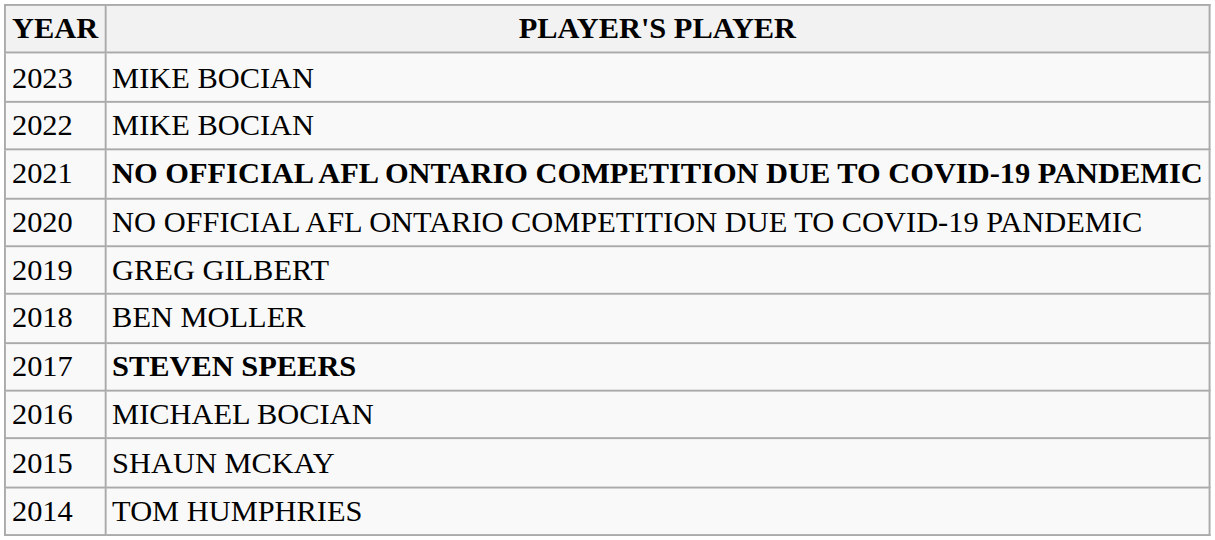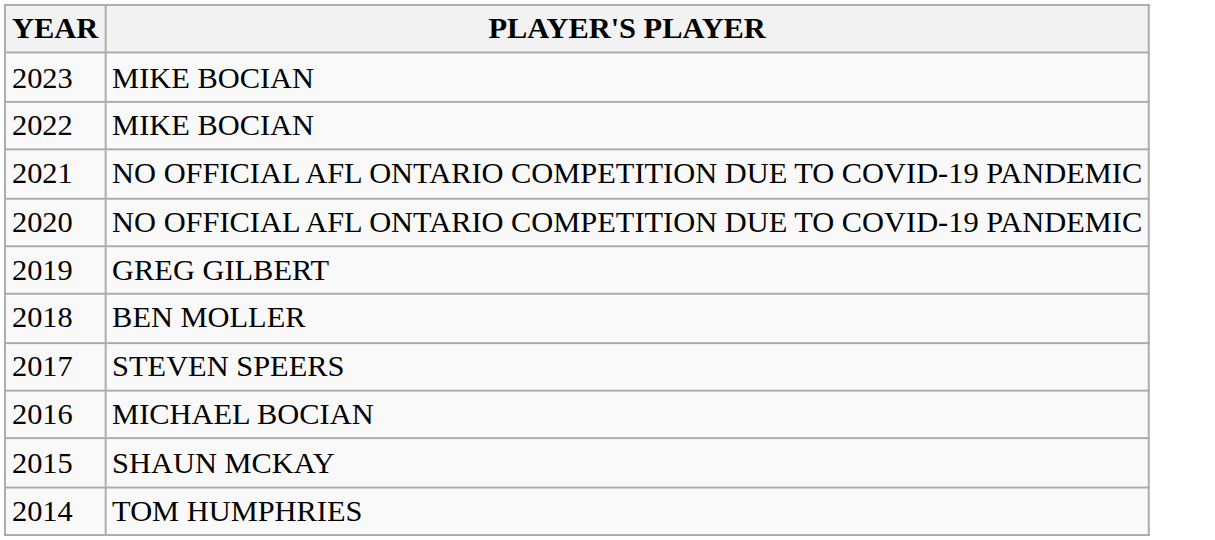(657, 173) bold -> (627, 173) normal
(234, 366) bold -> (228, 366) normal
